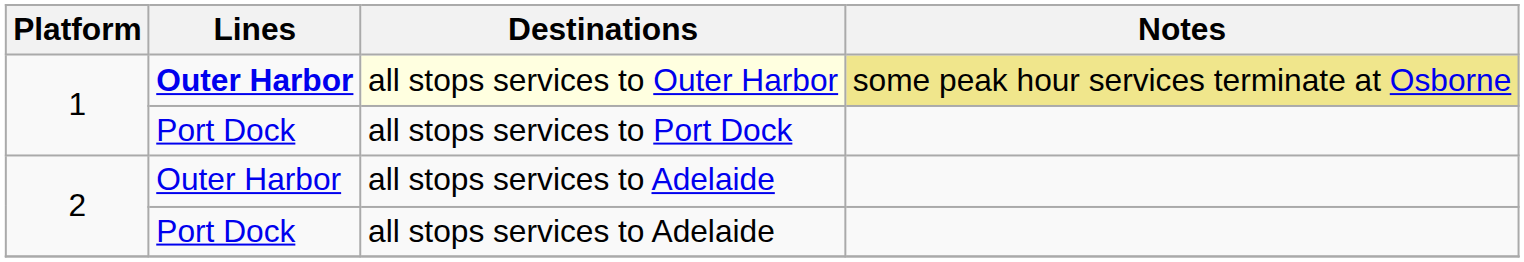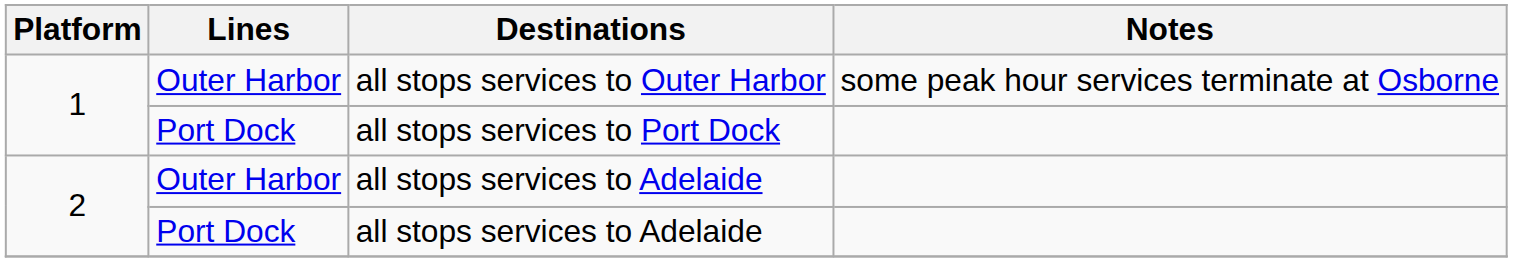(255, 79) bold -> (249, 79) normal
(603, 79) lightyellow background -> (591, 79) no background
(1182, 79) khaki background -> (1170, 79) no background
